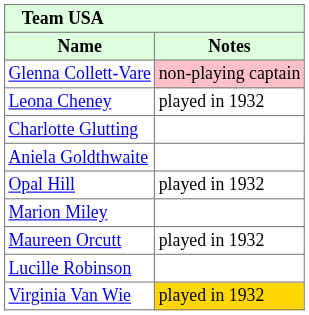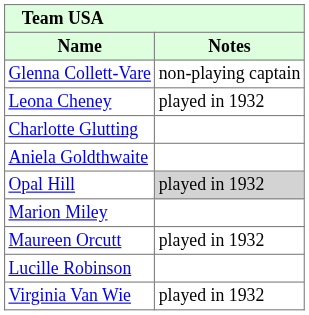(230, 73) pink background -> (230, 73) no background
(212, 184) no background -> (212, 184) lightgrey background
(212, 295) gold background -> (212, 295) no background
